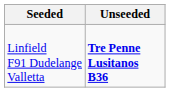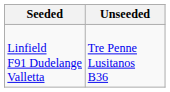(114, 62) bold -> (112, 62) normal
